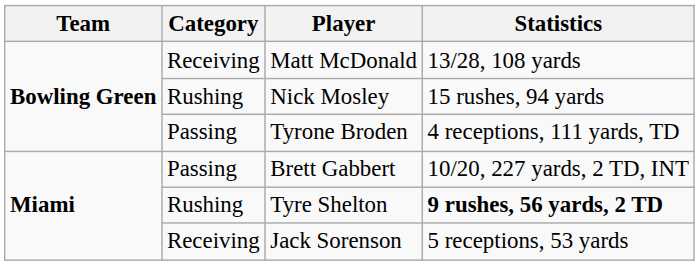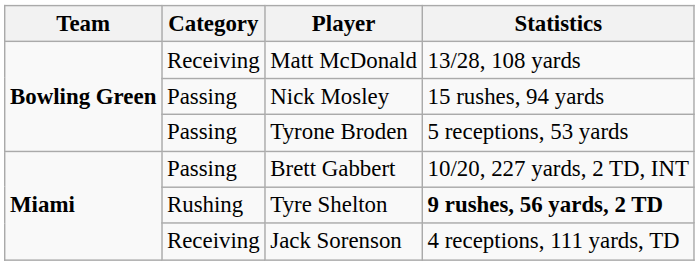(205, 96) Rushing -> (202, 96) Passing
(554, 132) 4 receptions, 111 yards, TD -> (528, 132) 5 receptions, 53 yards
(528, 241) 5 receptions, 53 yards -> (554, 241) 4 receptions, 111 yards, TD
